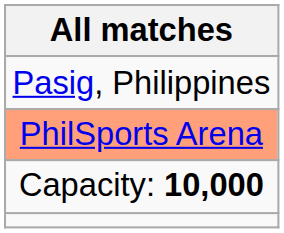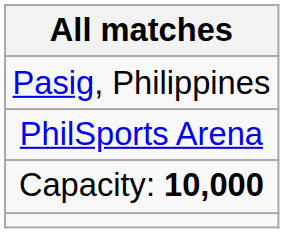(141, 133) lightsalmon background -> (141, 133) no background
